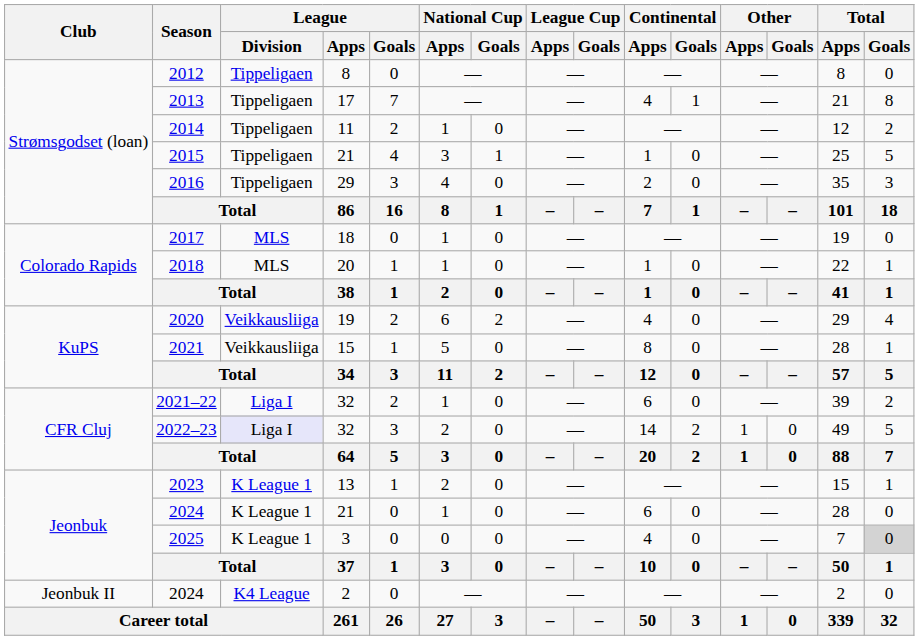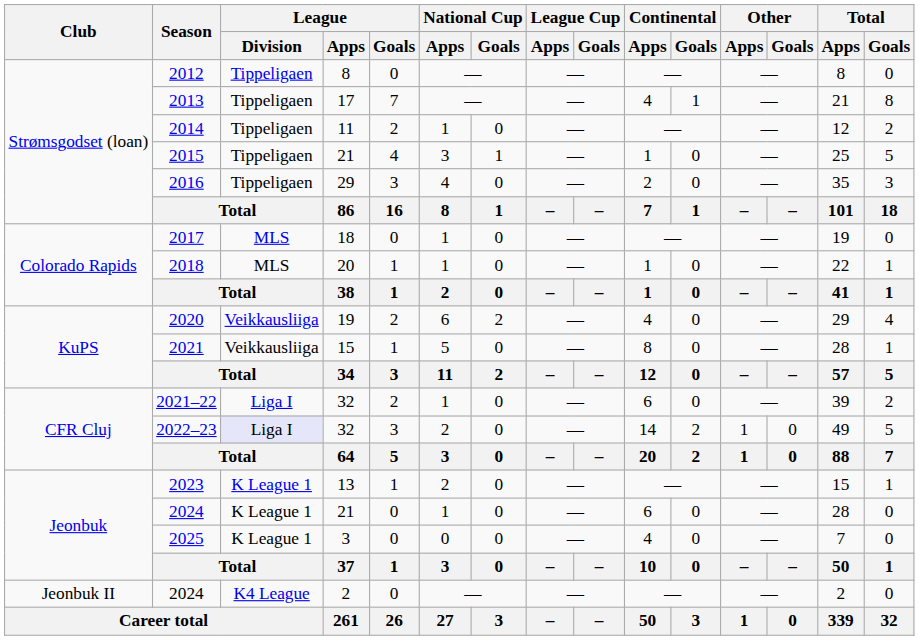(889, 538) lightgrey background -> (889, 538) no background
